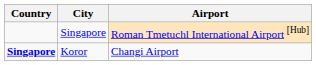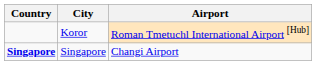(83, 32) Singapore -> (74, 32) Koror
(74, 51) Koror -> (83, 51) Singapore
